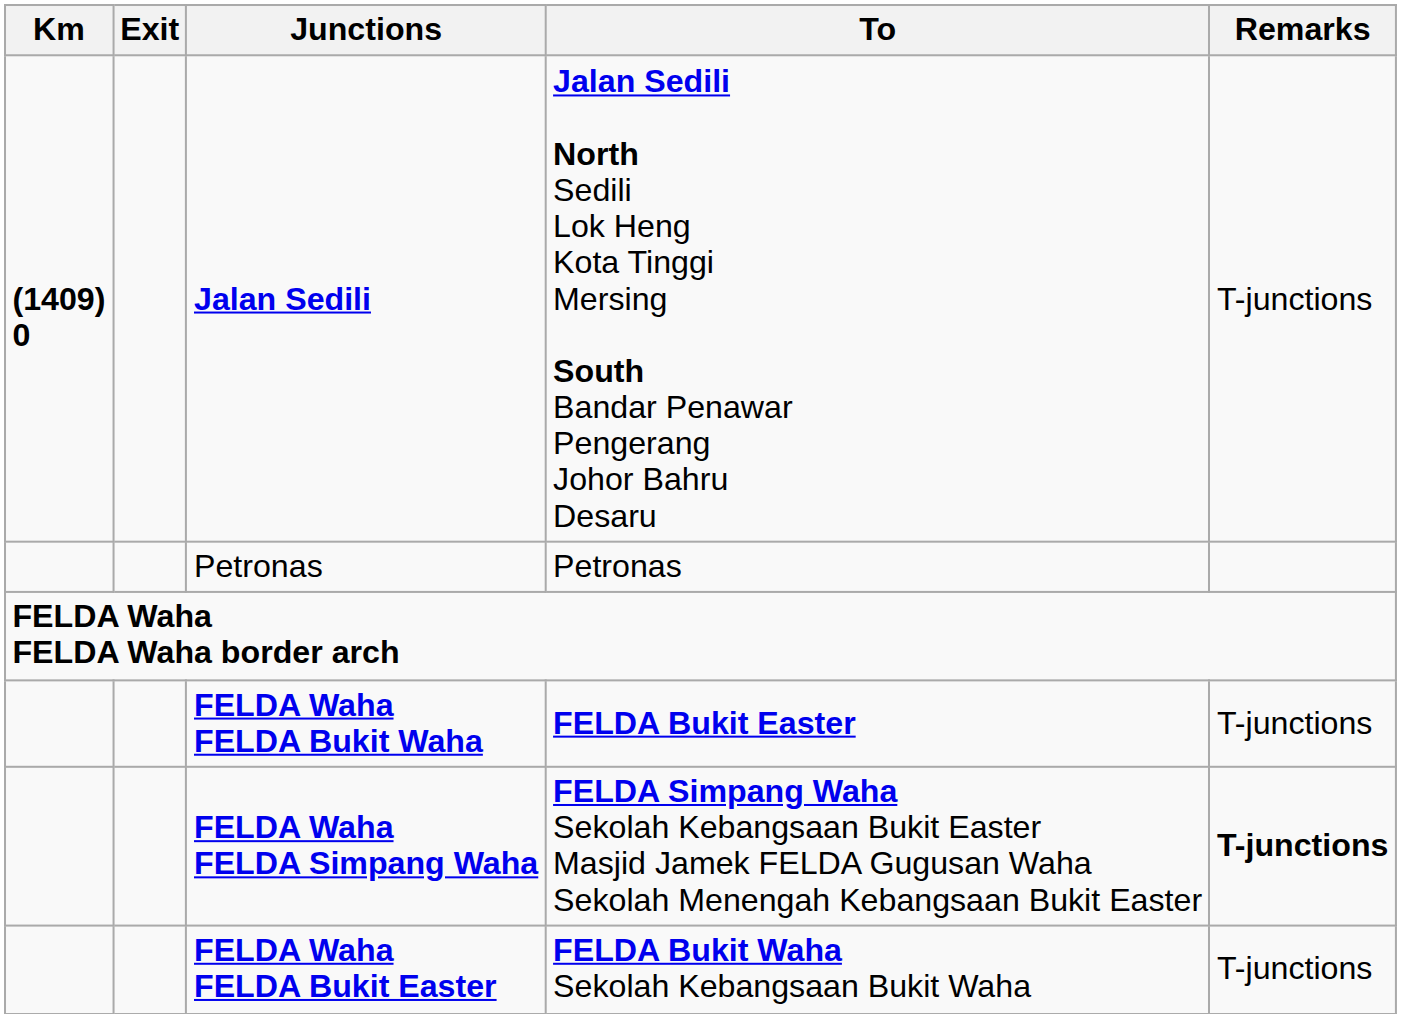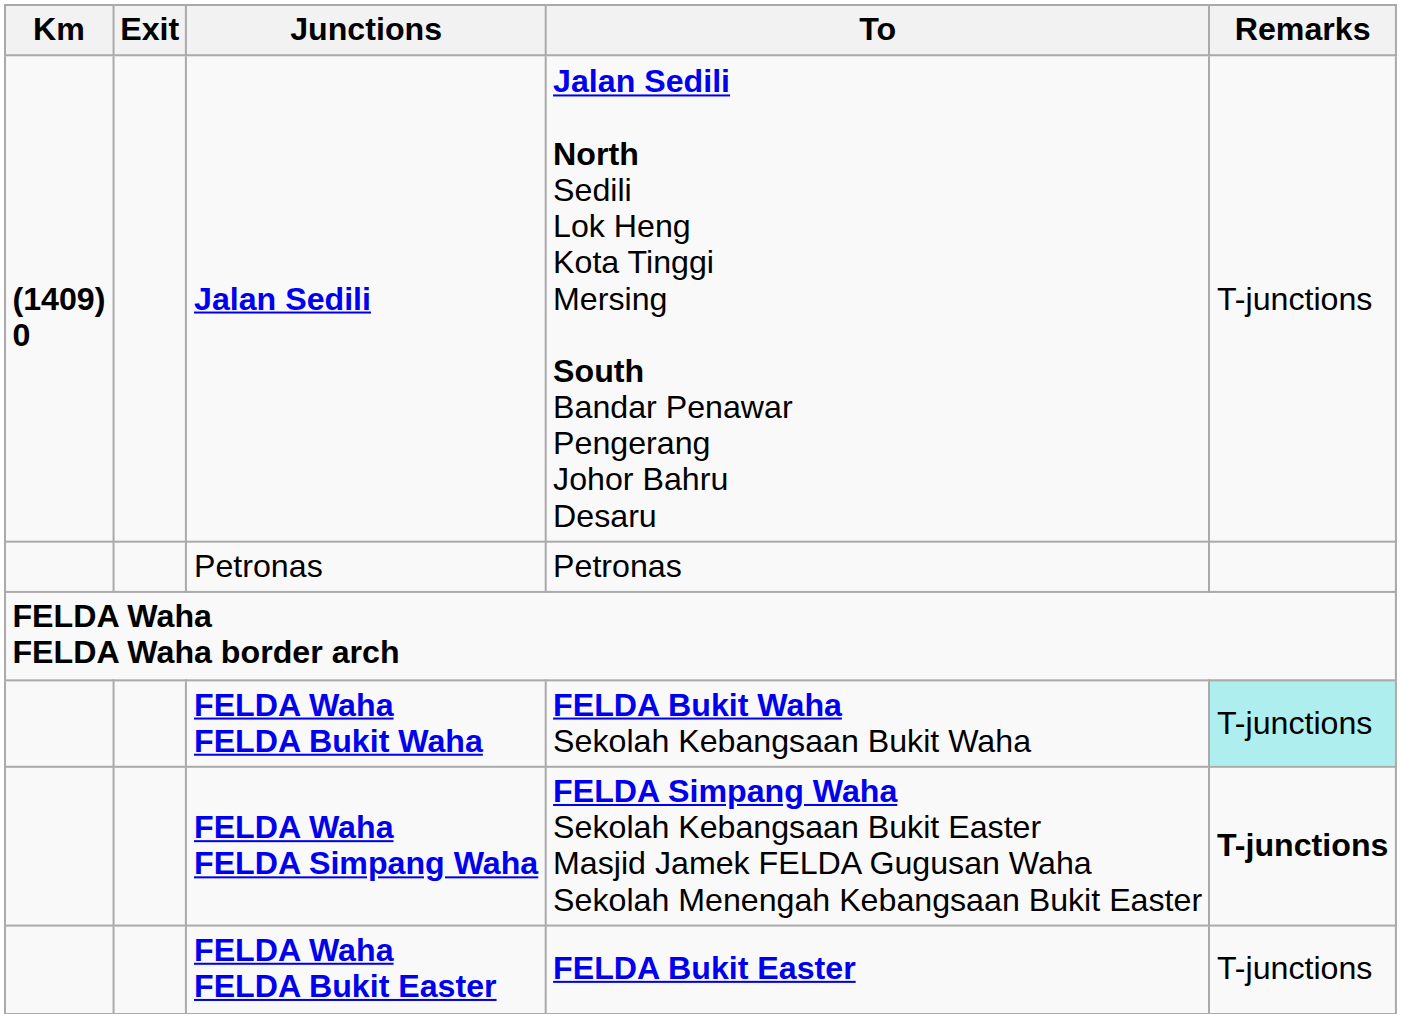(704, 722) FELDA Bukit Easter -> (792, 722) FELDA Bukit Waha Sekolah Kebangsaan Bukit Waha
(1295, 722) no background -> (1295, 722) paleturquoise background
(792, 969) FELDA Bukit Waha Sekolah Kebangsaan Bukit Waha -> (704, 969) FELDA Bukit Easter
